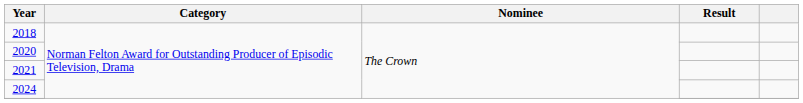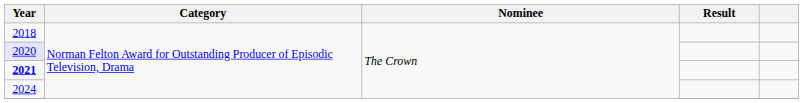(24, 51) no background -> (24, 51) lavender background
(24, 70) normal -> (24, 70) bold
